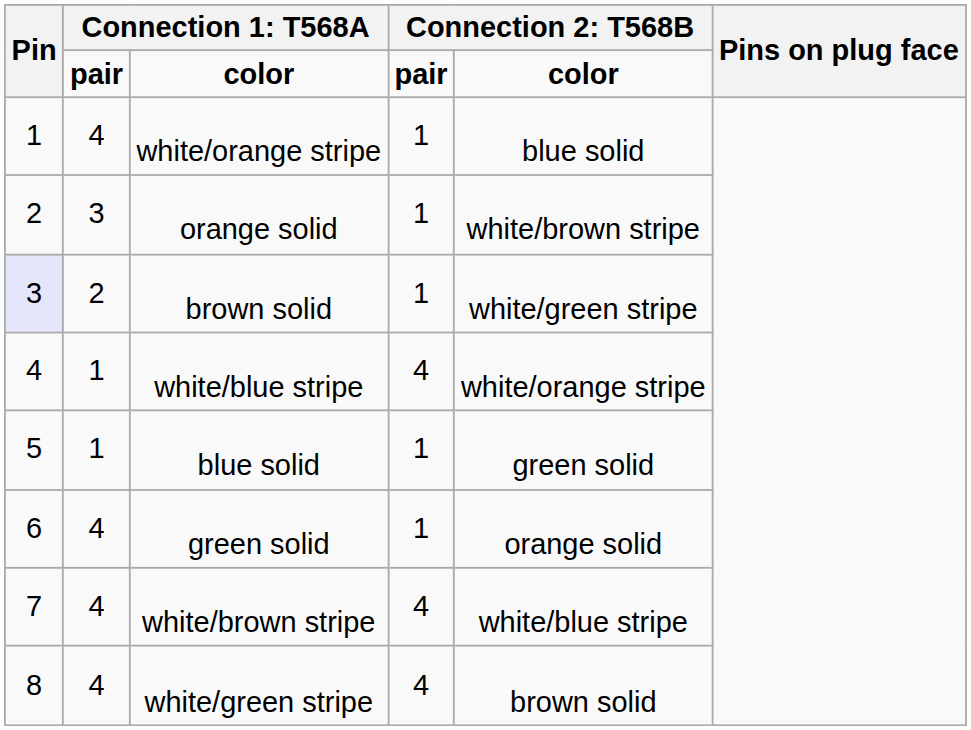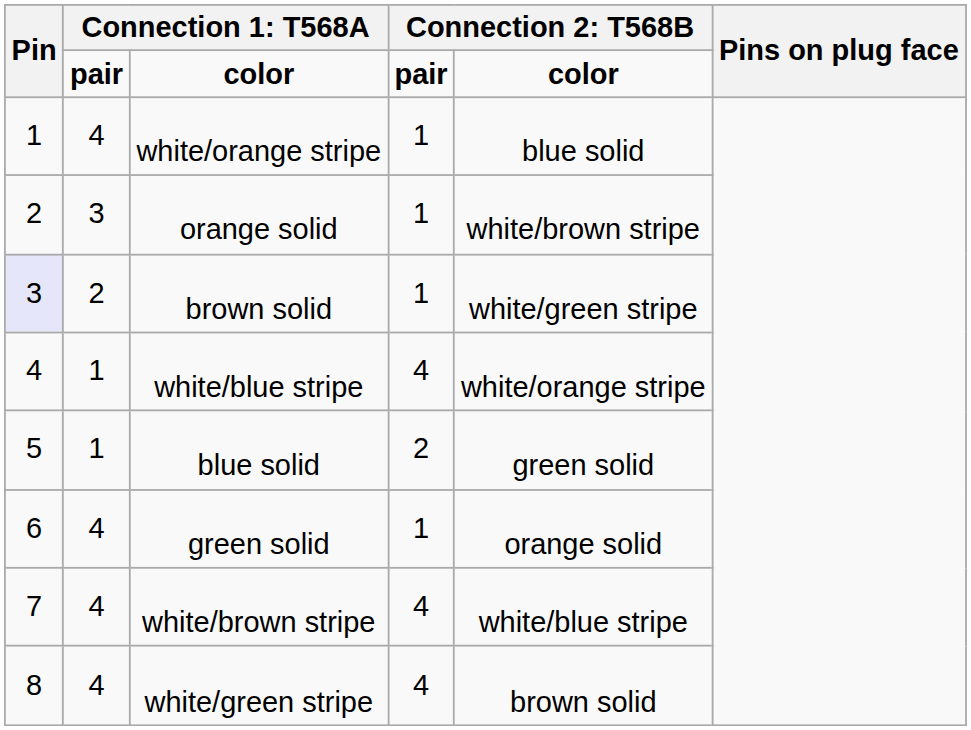(421, 449) 1 -> (421, 449) 2
